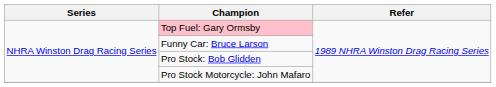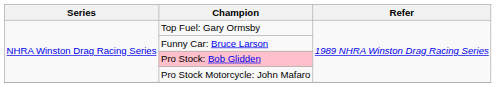(211, 28) pink background -> (211, 28) no background
(211, 59) no background -> (211, 59) pink background
